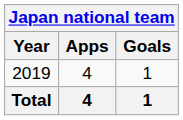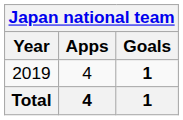(147, 73) normal -> (147, 73) bold
